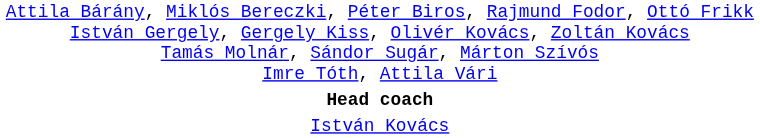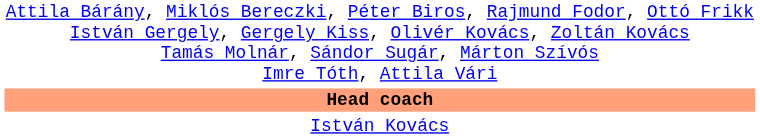(380, 100) no background -> (380, 100) lightsalmon background
